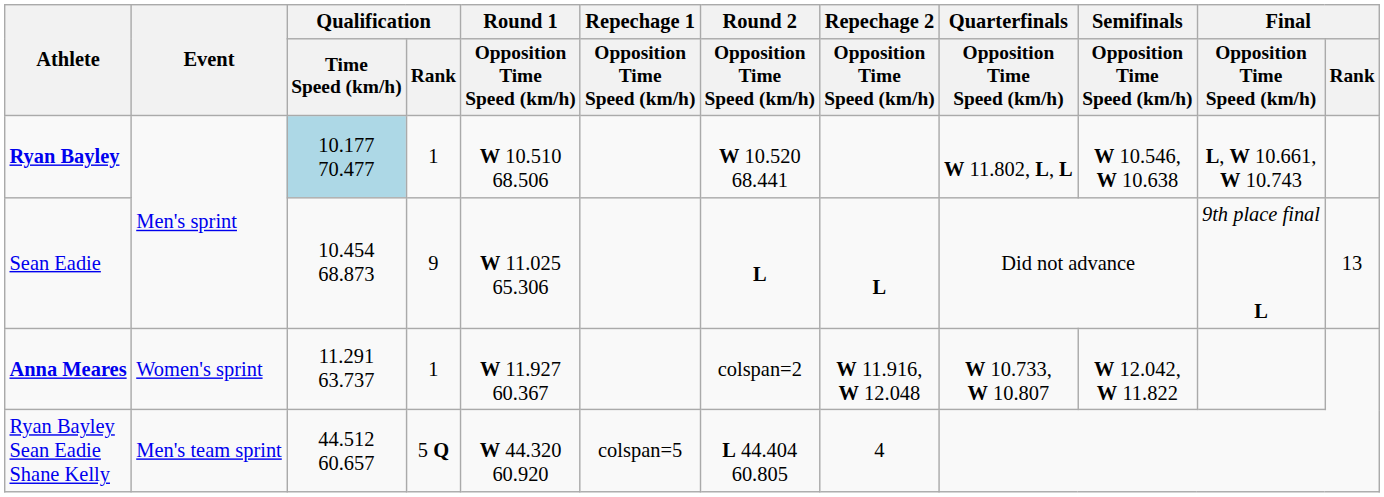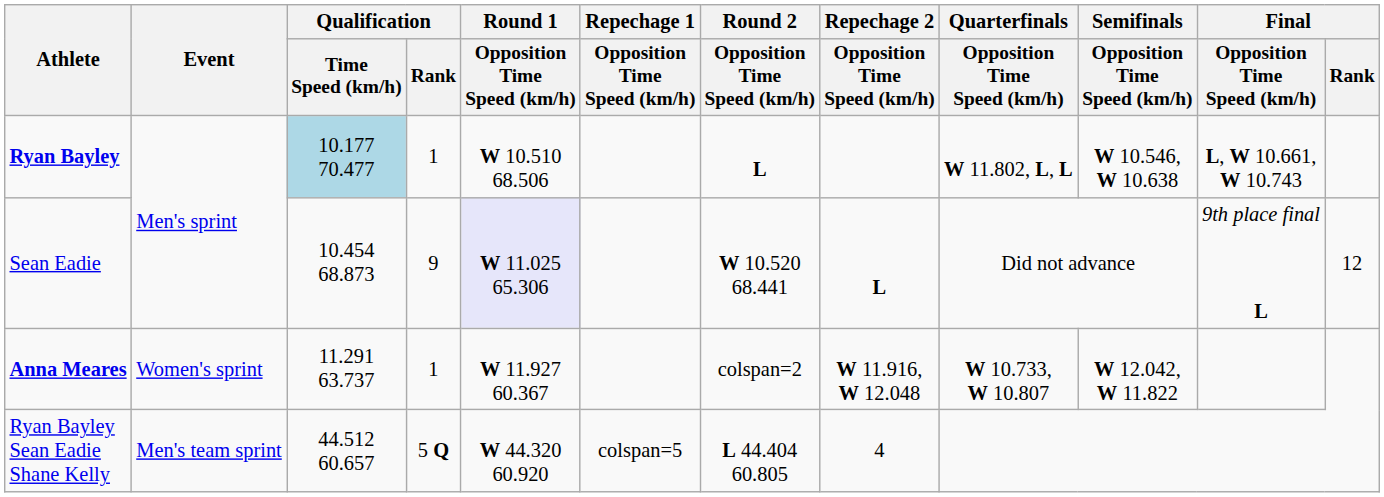(760, 169) W 10.520 68.441 -> (760, 169) L
(521, 275) no background -> (521, 275) lavender background
(760, 275) L -> (760, 275) W 10.520 68.441
(1352, 263) 13 -> (1352, 263) 12
